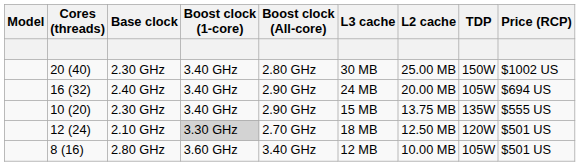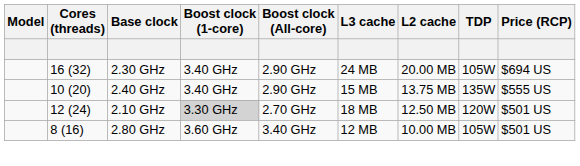- row: (71, 69)
(138, 89) 2.40 GHz -> (138, 69) 2.30 GHz
(138, 110) 2.30 GHz -> (138, 89) 2.40 GHz
